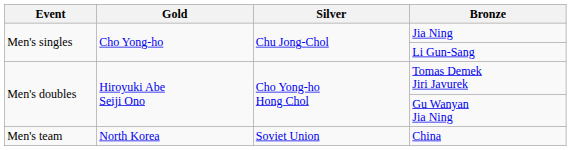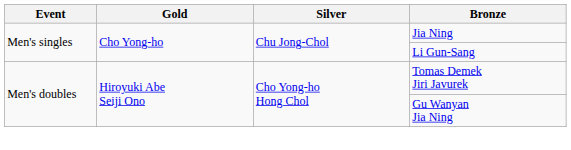- row: (427, 136)
